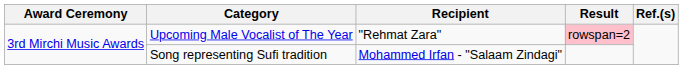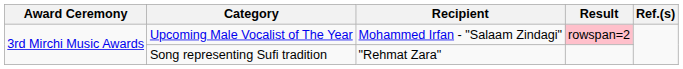(400, 34) "Rehmat Zara" -> (460, 34) Mohammed Irfan - "Salaam Zindagi"
(460, 54) Mohammed Irfan - "Salaam Zindagi" -> (400, 54) "Rehmat Zara"
